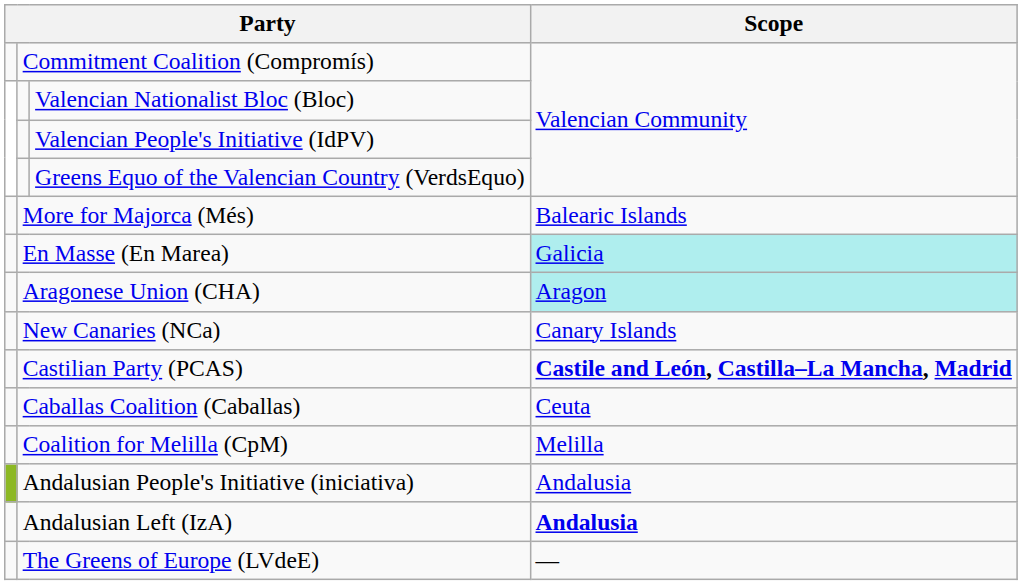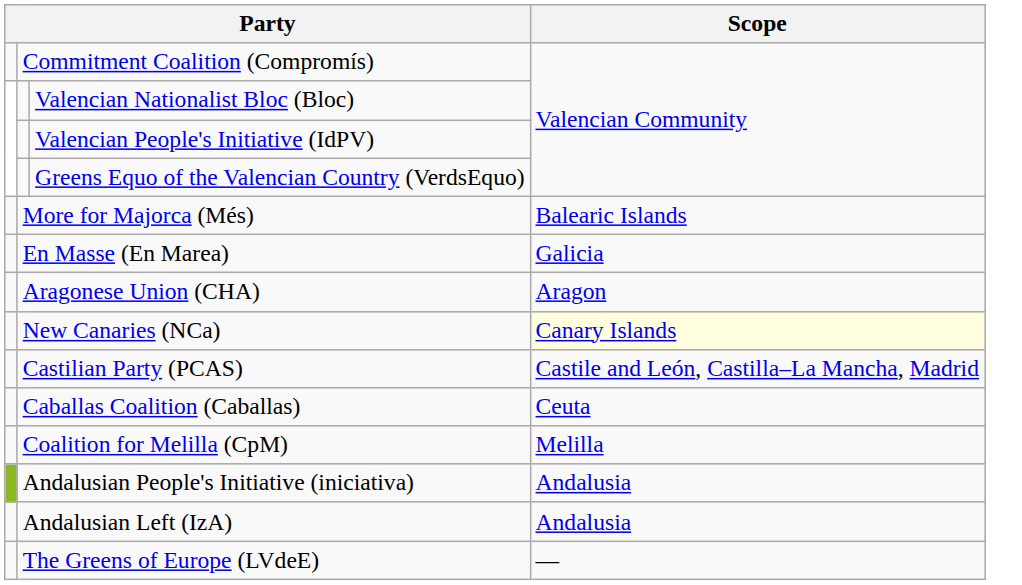(570, 252) paleturquoise background -> (570, 252) no background
(571, 291) paleturquoise background -> (571, 291) no background
(606, 329) no background -> (606, 329) lightyellow background
(774, 367) bold -> (757, 367) normal
(587, 520) bold -> (583, 520) normal
